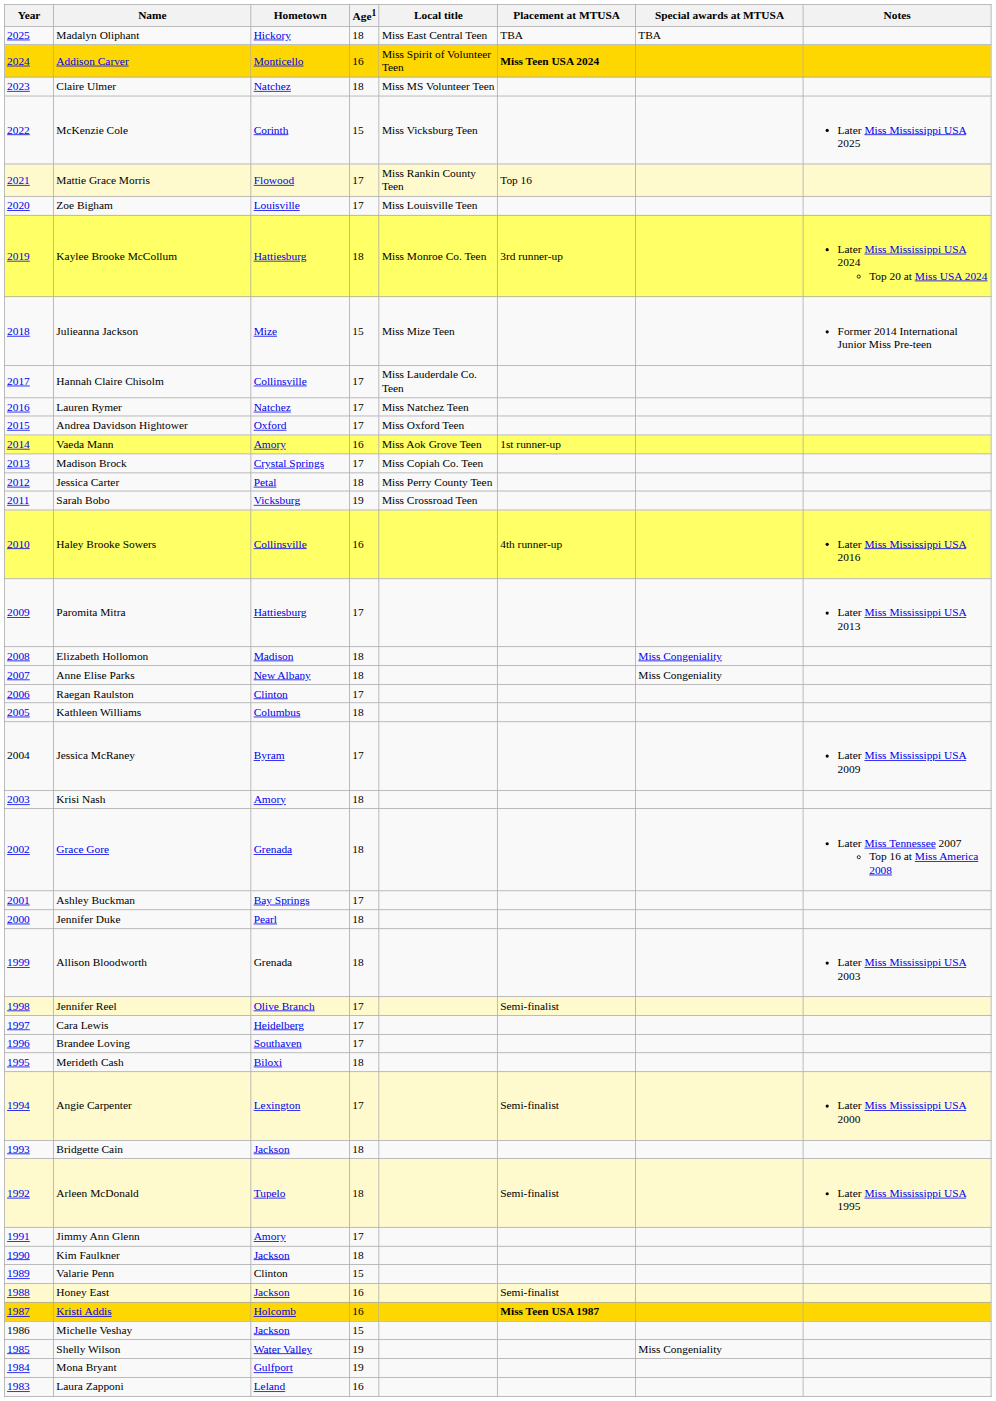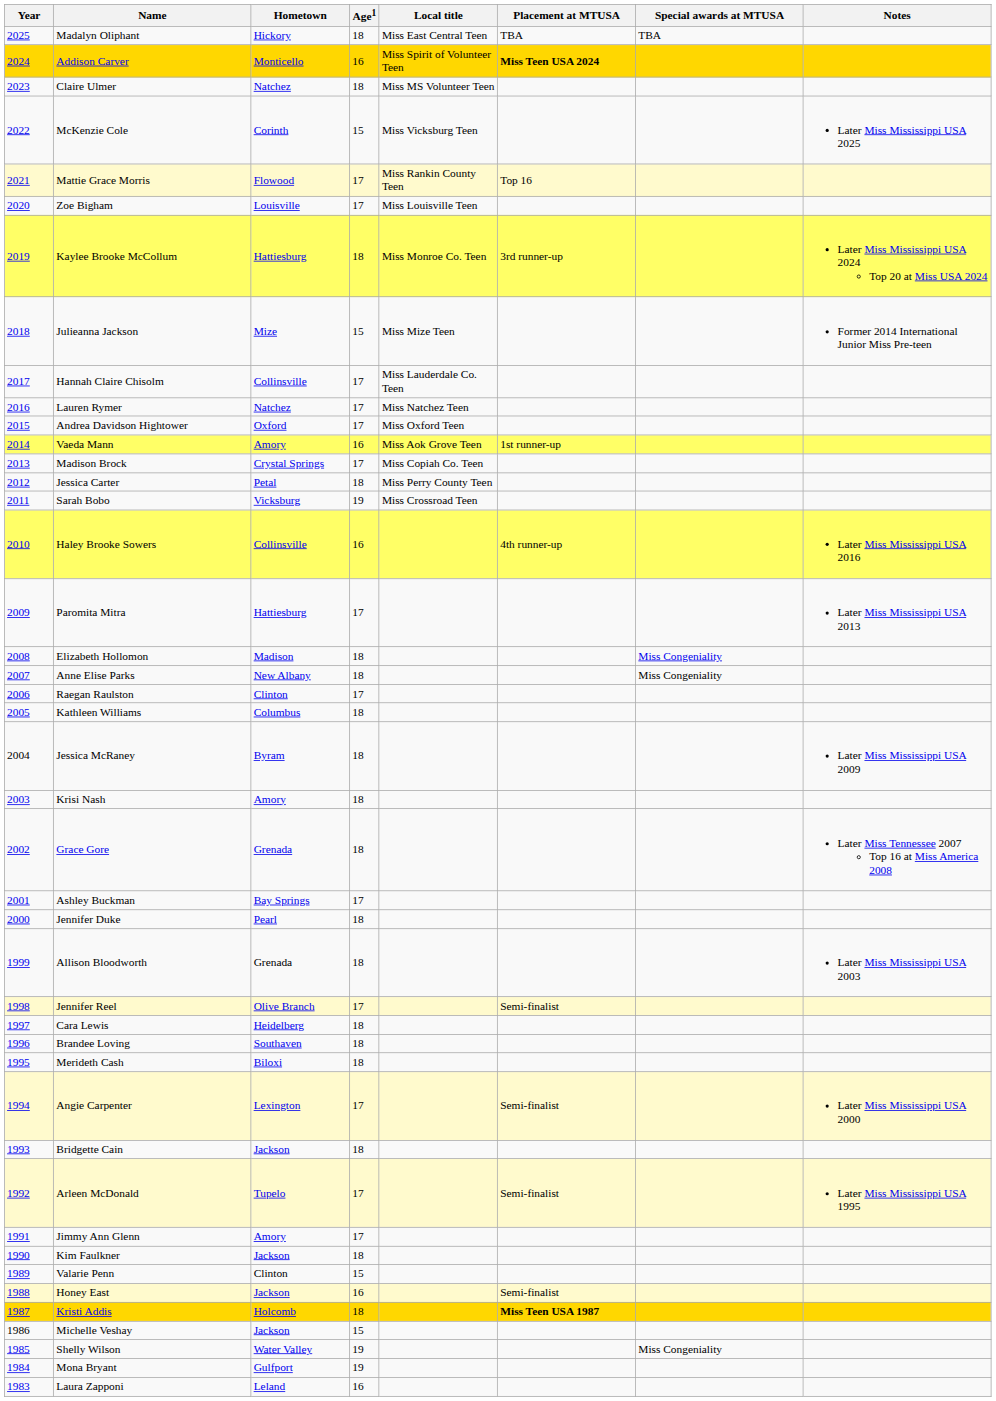(358, 756) 17 -> (358, 756) 18
(358, 1025) 17 -> (358, 1025) 18
(358, 1044) 17 -> (358, 1044) 18
(358, 1193) 18 -> (358, 1193) 17
(358, 1312) 16 -> (358, 1312) 18
